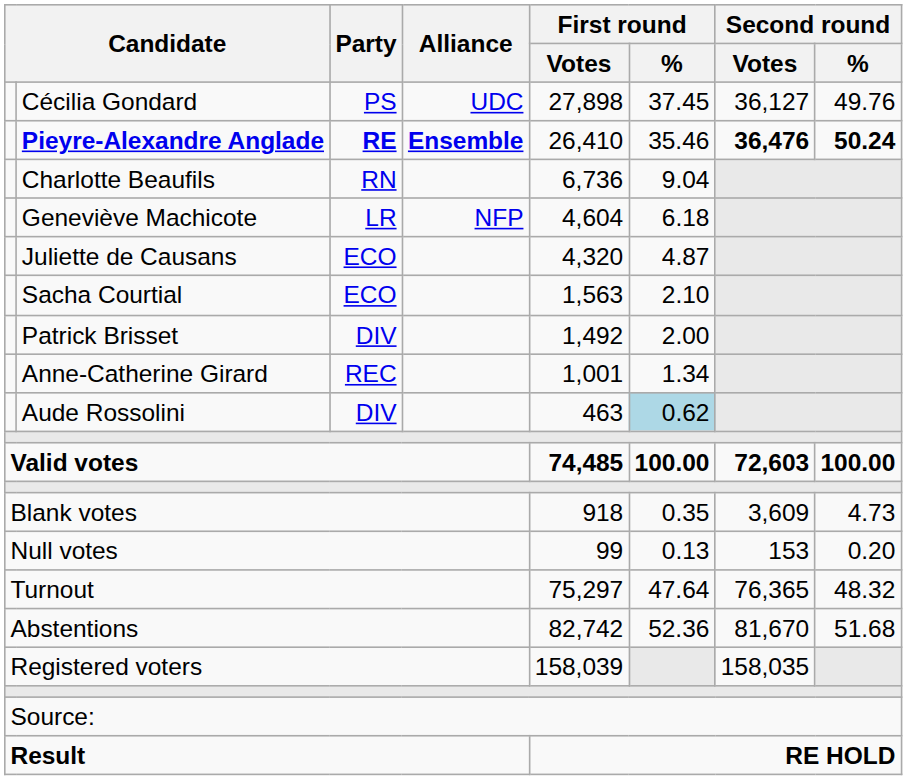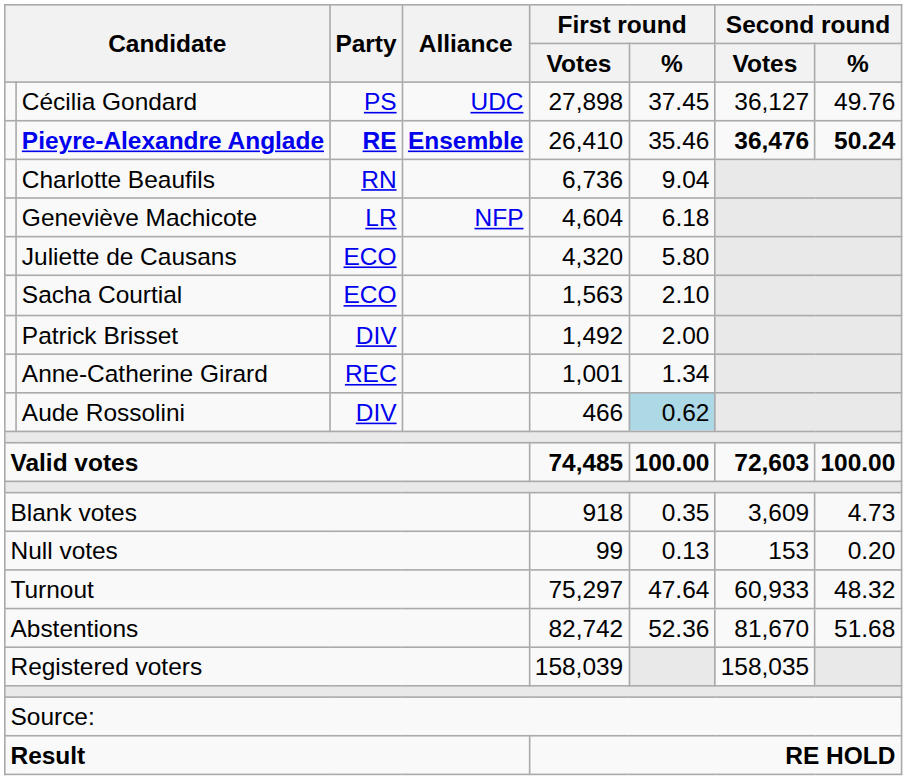(686, 257) 4.87 -> (686, 257) 5.80
(603, 412) 463 -> (603, 412) 466
(772, 589) 76,365 -> (772, 589) 60,933
